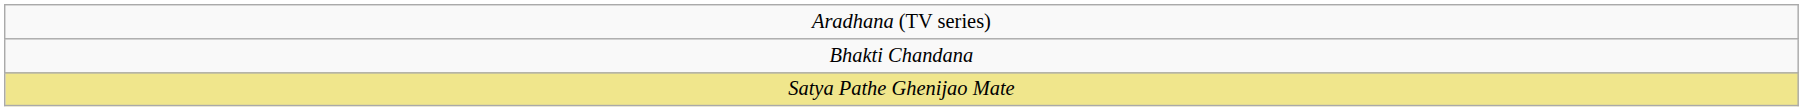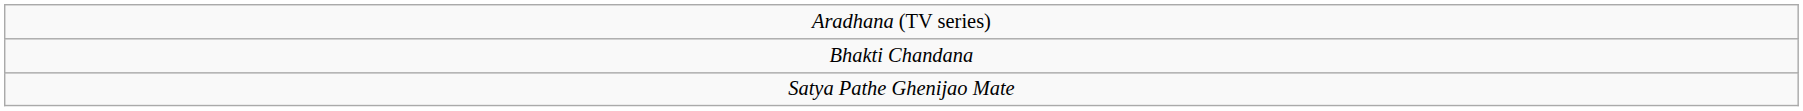(901, 89) khaki background -> (901, 89) no background
